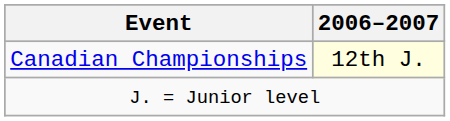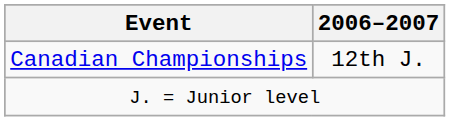(379, 60) lightyellow background -> (379, 60) no background
